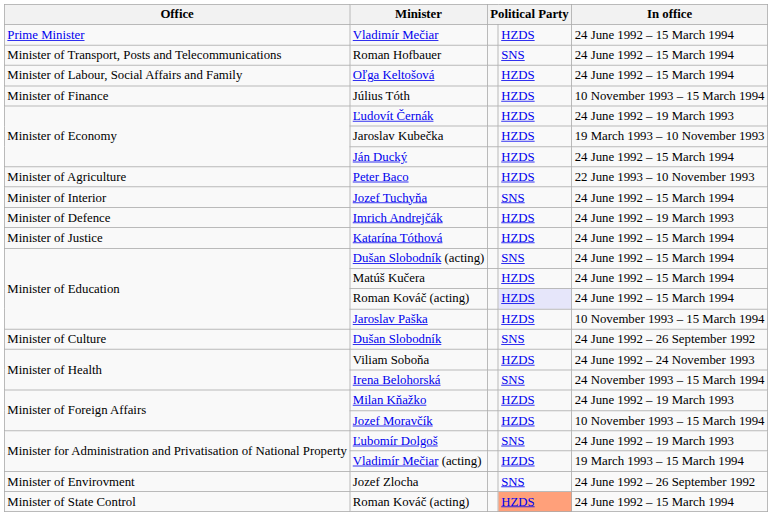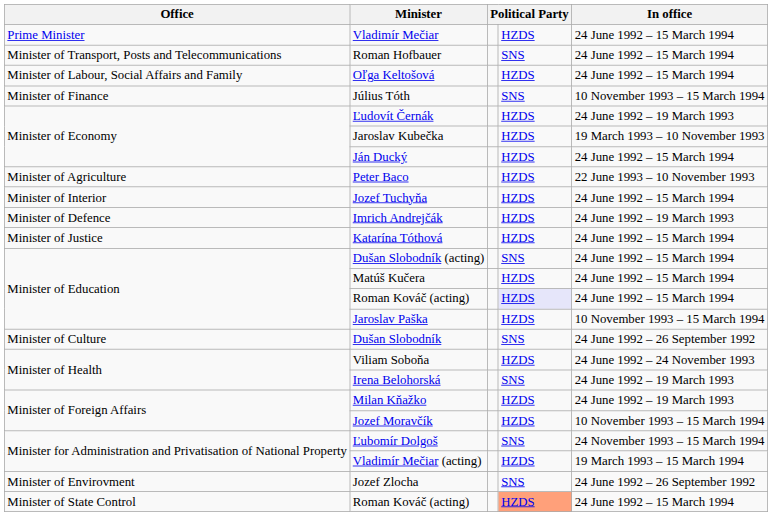(518, 95) HZDS -> (513, 95) SNS
(513, 197) SNS -> (518, 197) HZDS
(670, 380) 24 November 1993 – 15 March 1994 -> (654, 380) 24 June 1992 – 19 March 1993
(654, 440) 24 June 1992 – 19 March 1993 -> (670, 440) 24 November 1993 – 15 March 1994
